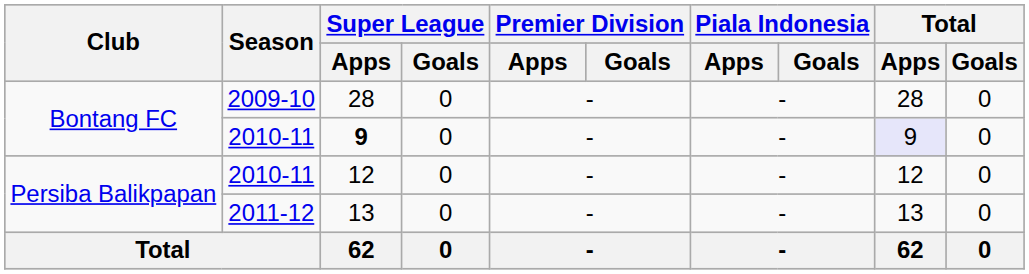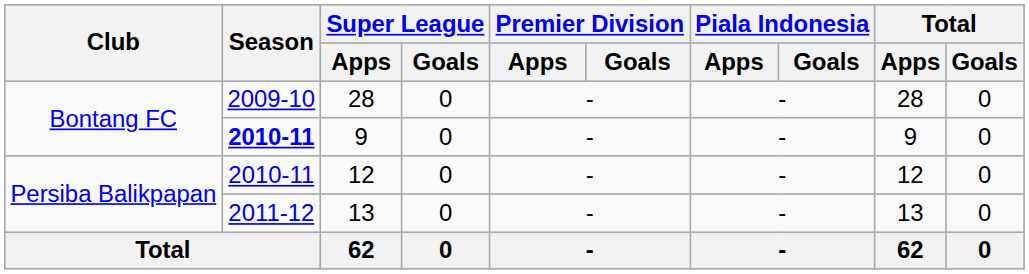(271, 137) normal -> (271, 137) bold
(361, 137) bold -> (361, 137) normal
(910, 137) lavender background -> (910, 137) no background
